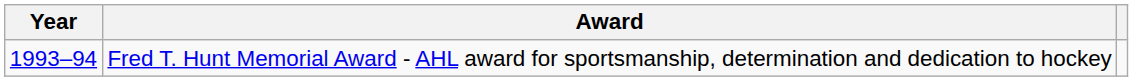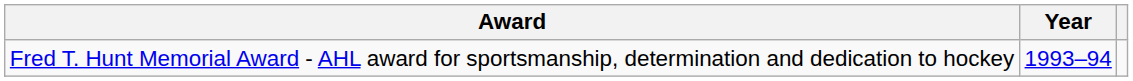columns swapped: (610, 22) <-> (53, 22)
